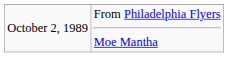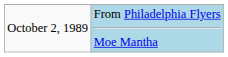(157, 28) no background -> (157, 28) lightblue background
